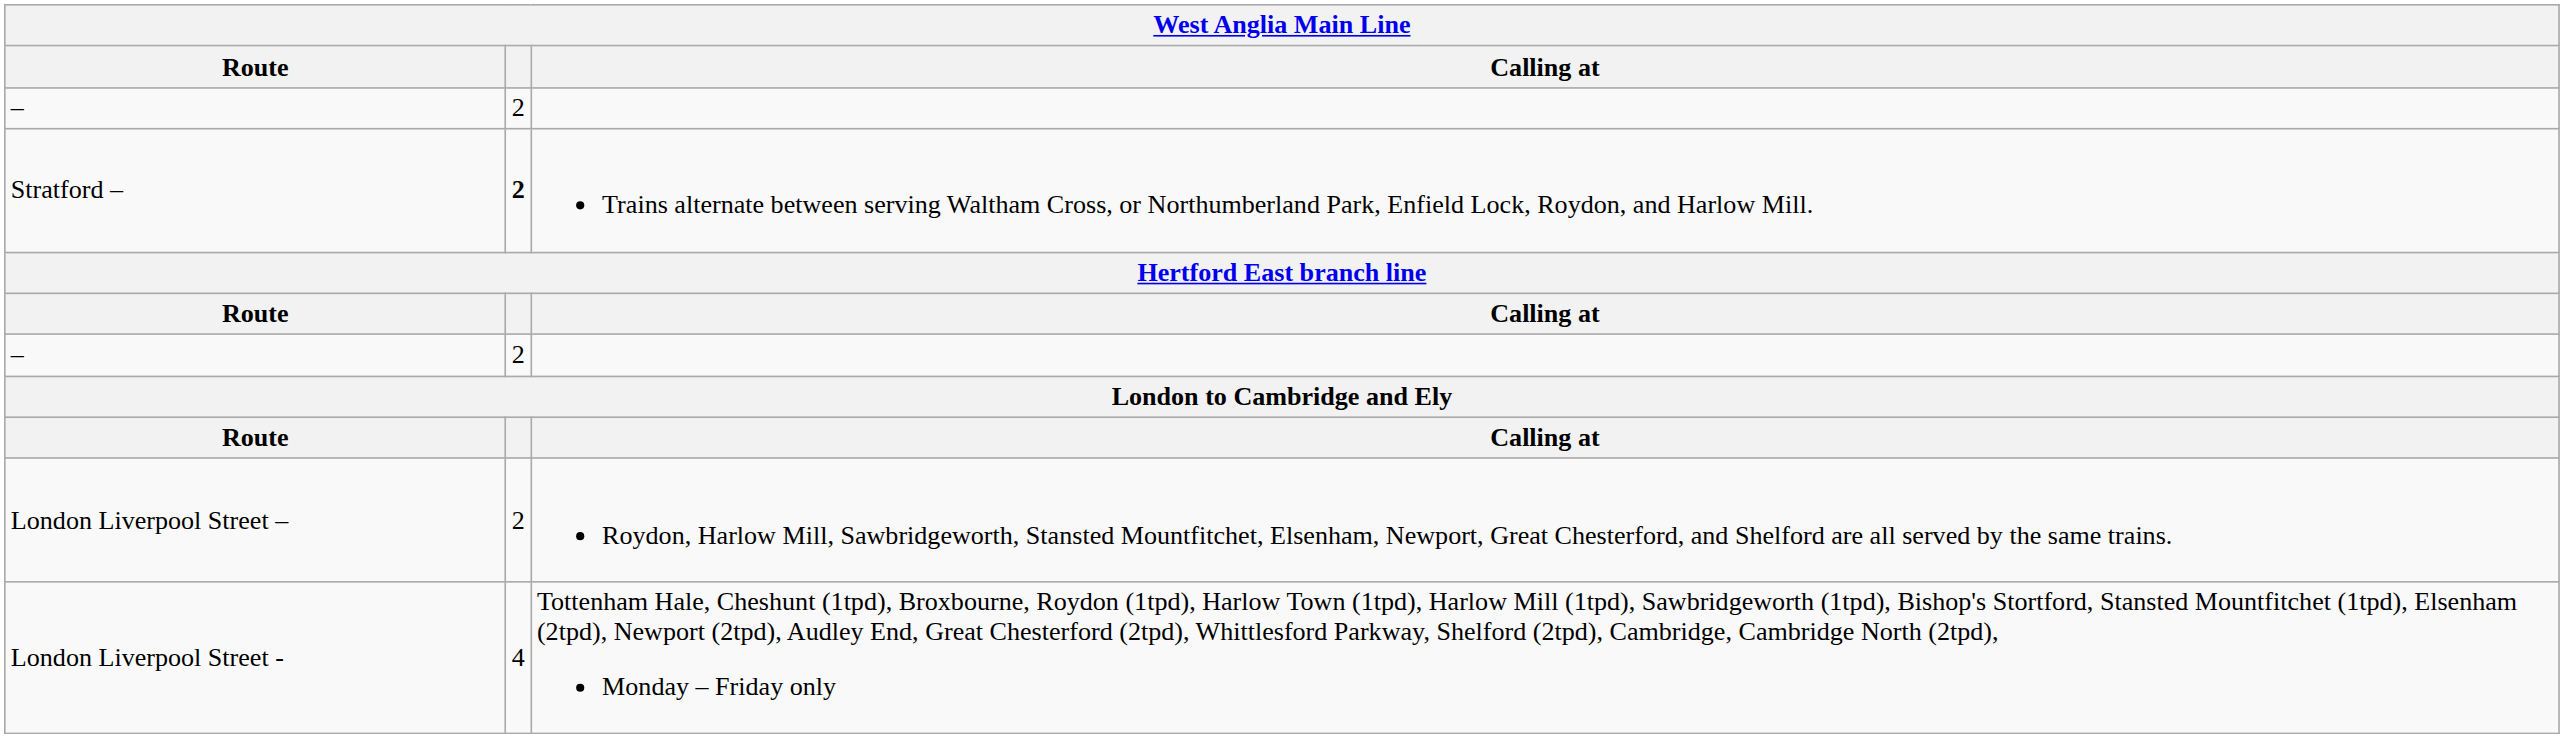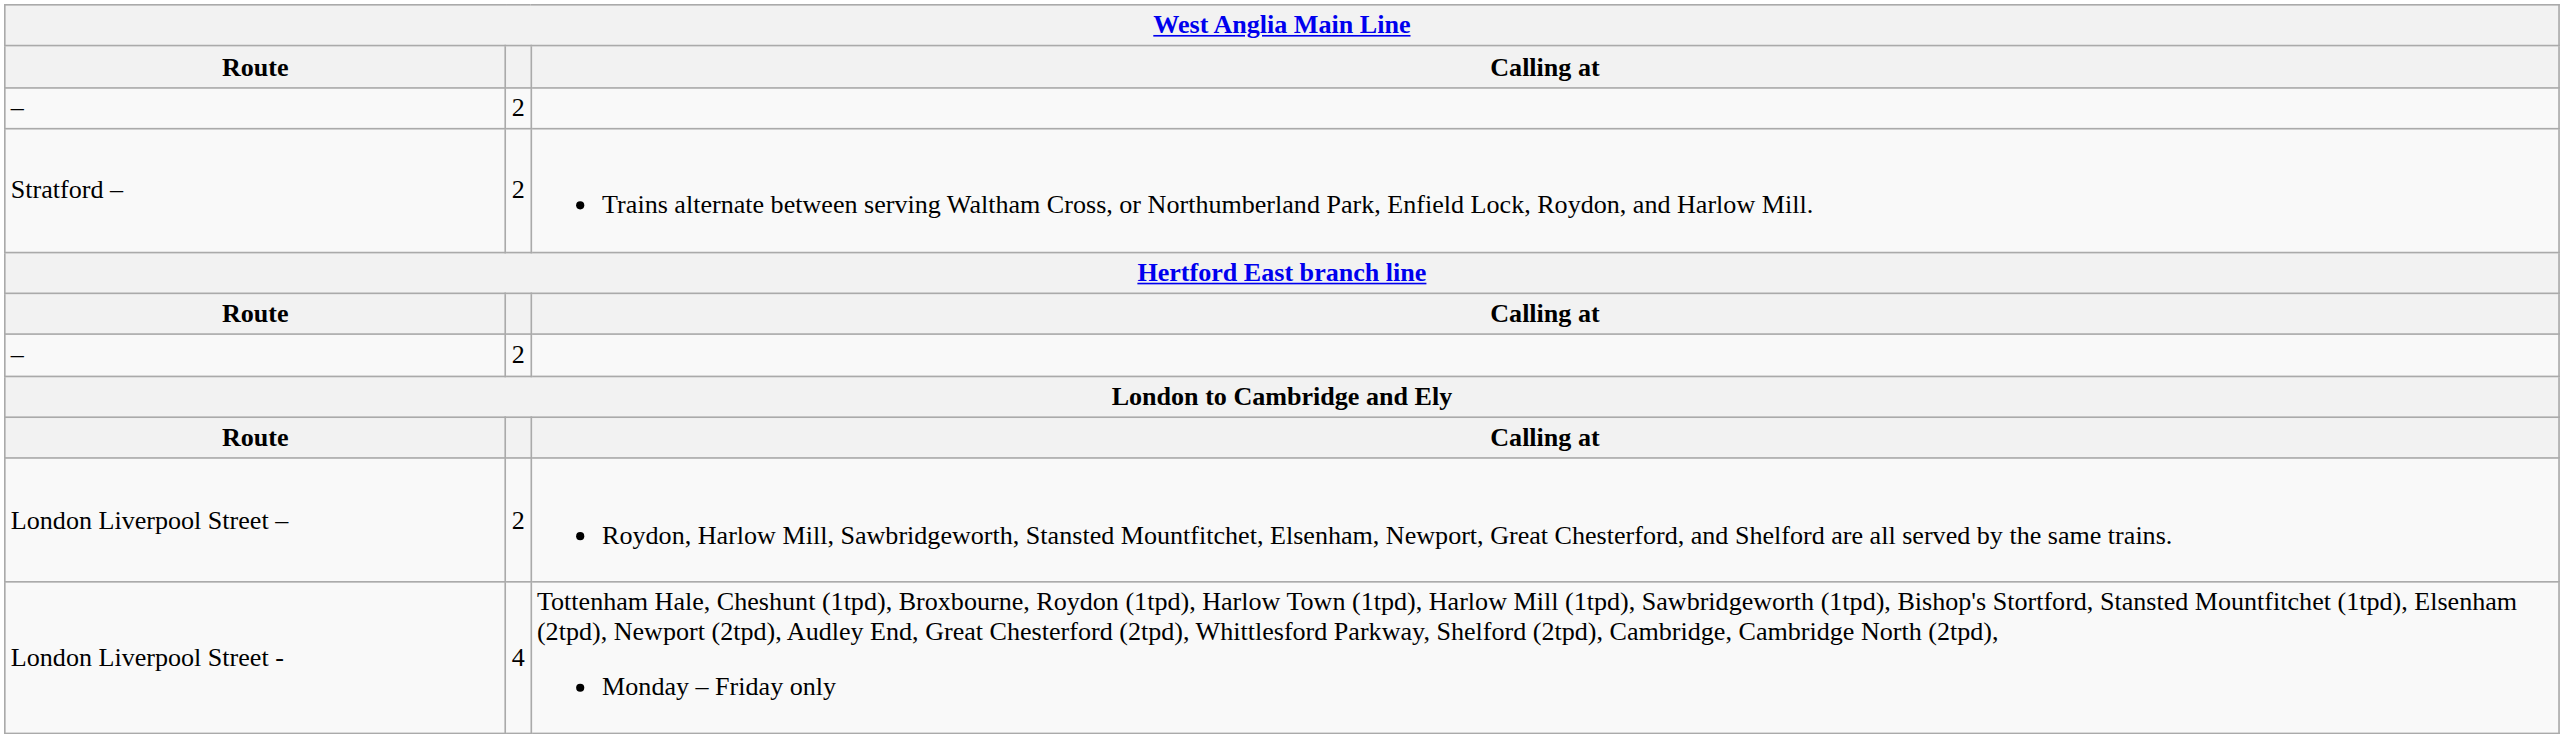(518, 190) bold -> (518, 190) normal
